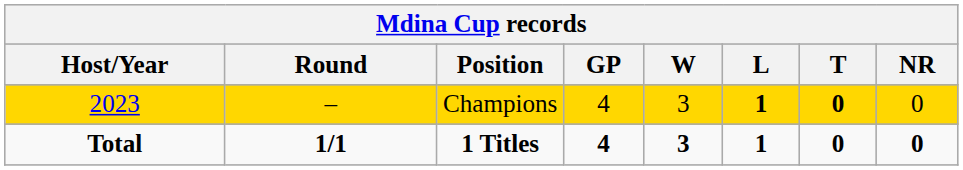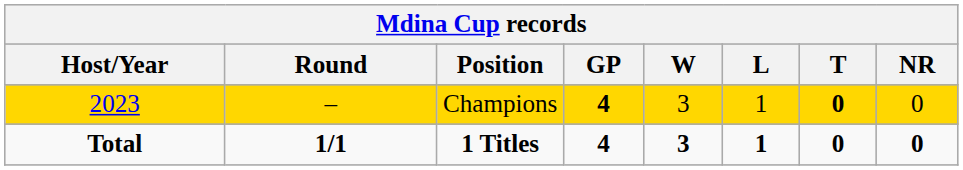(604, 104) normal -> (604, 104) bold
(761, 104) bold -> (761, 104) normal
